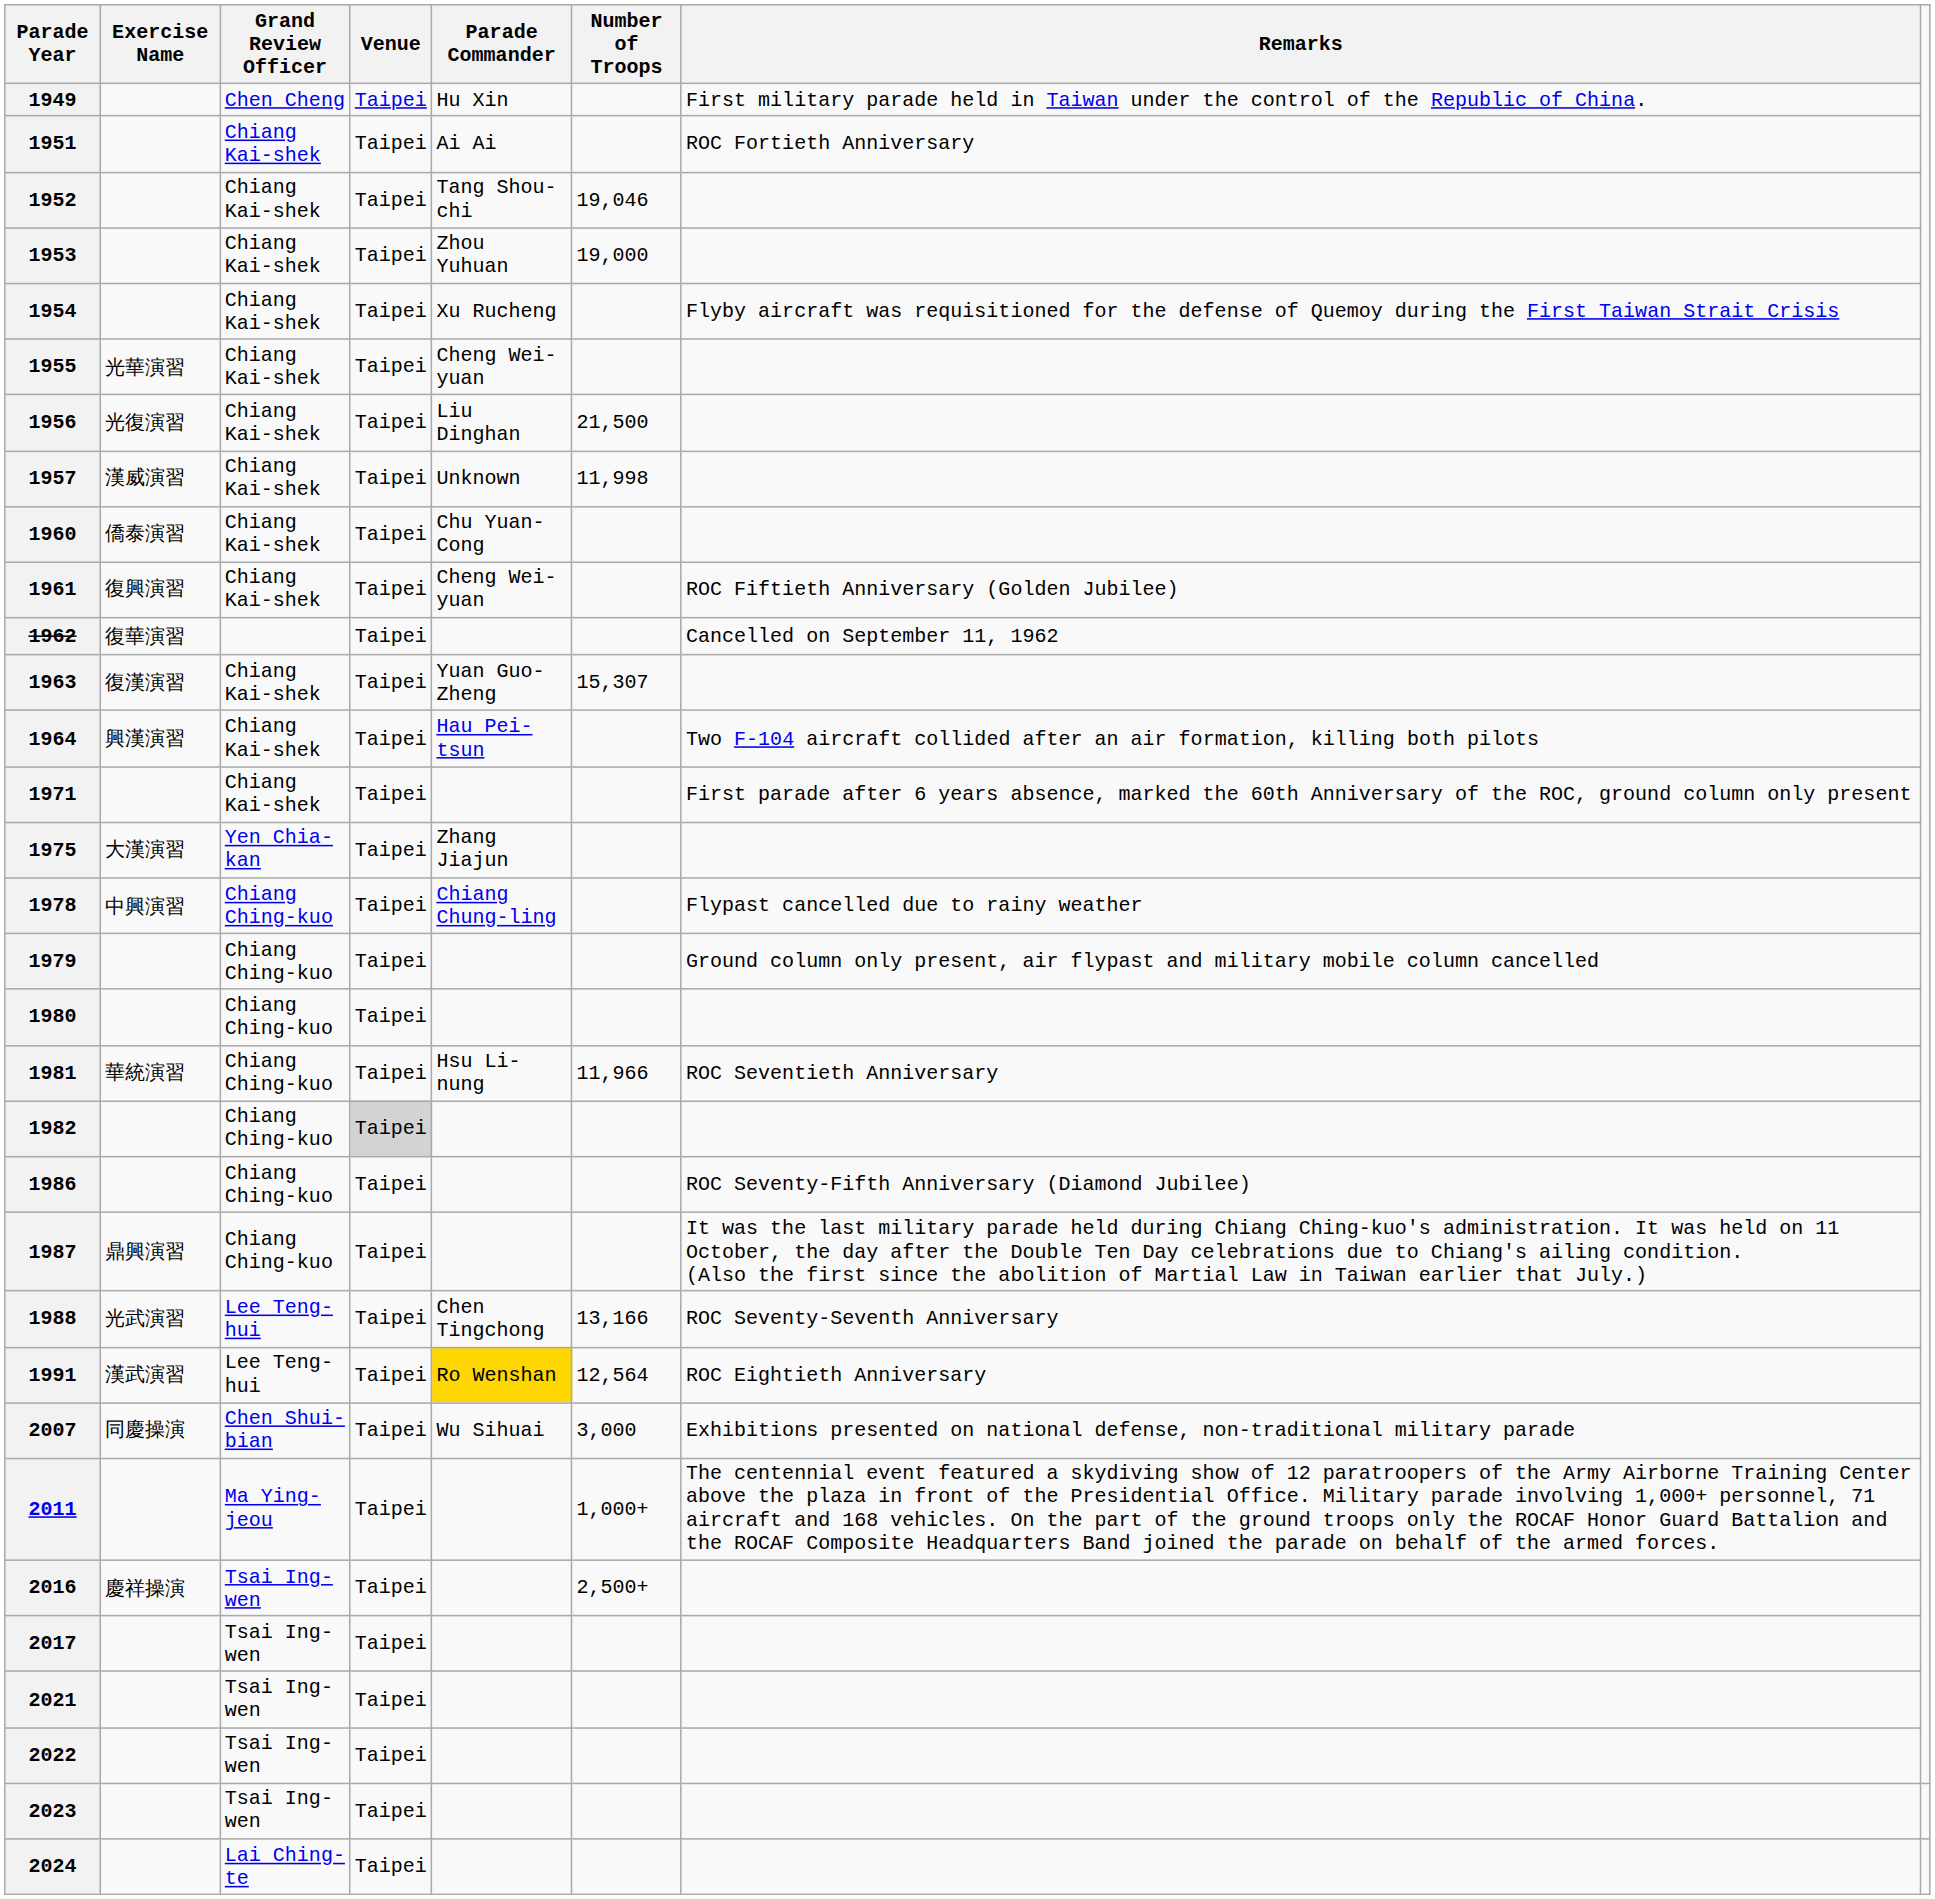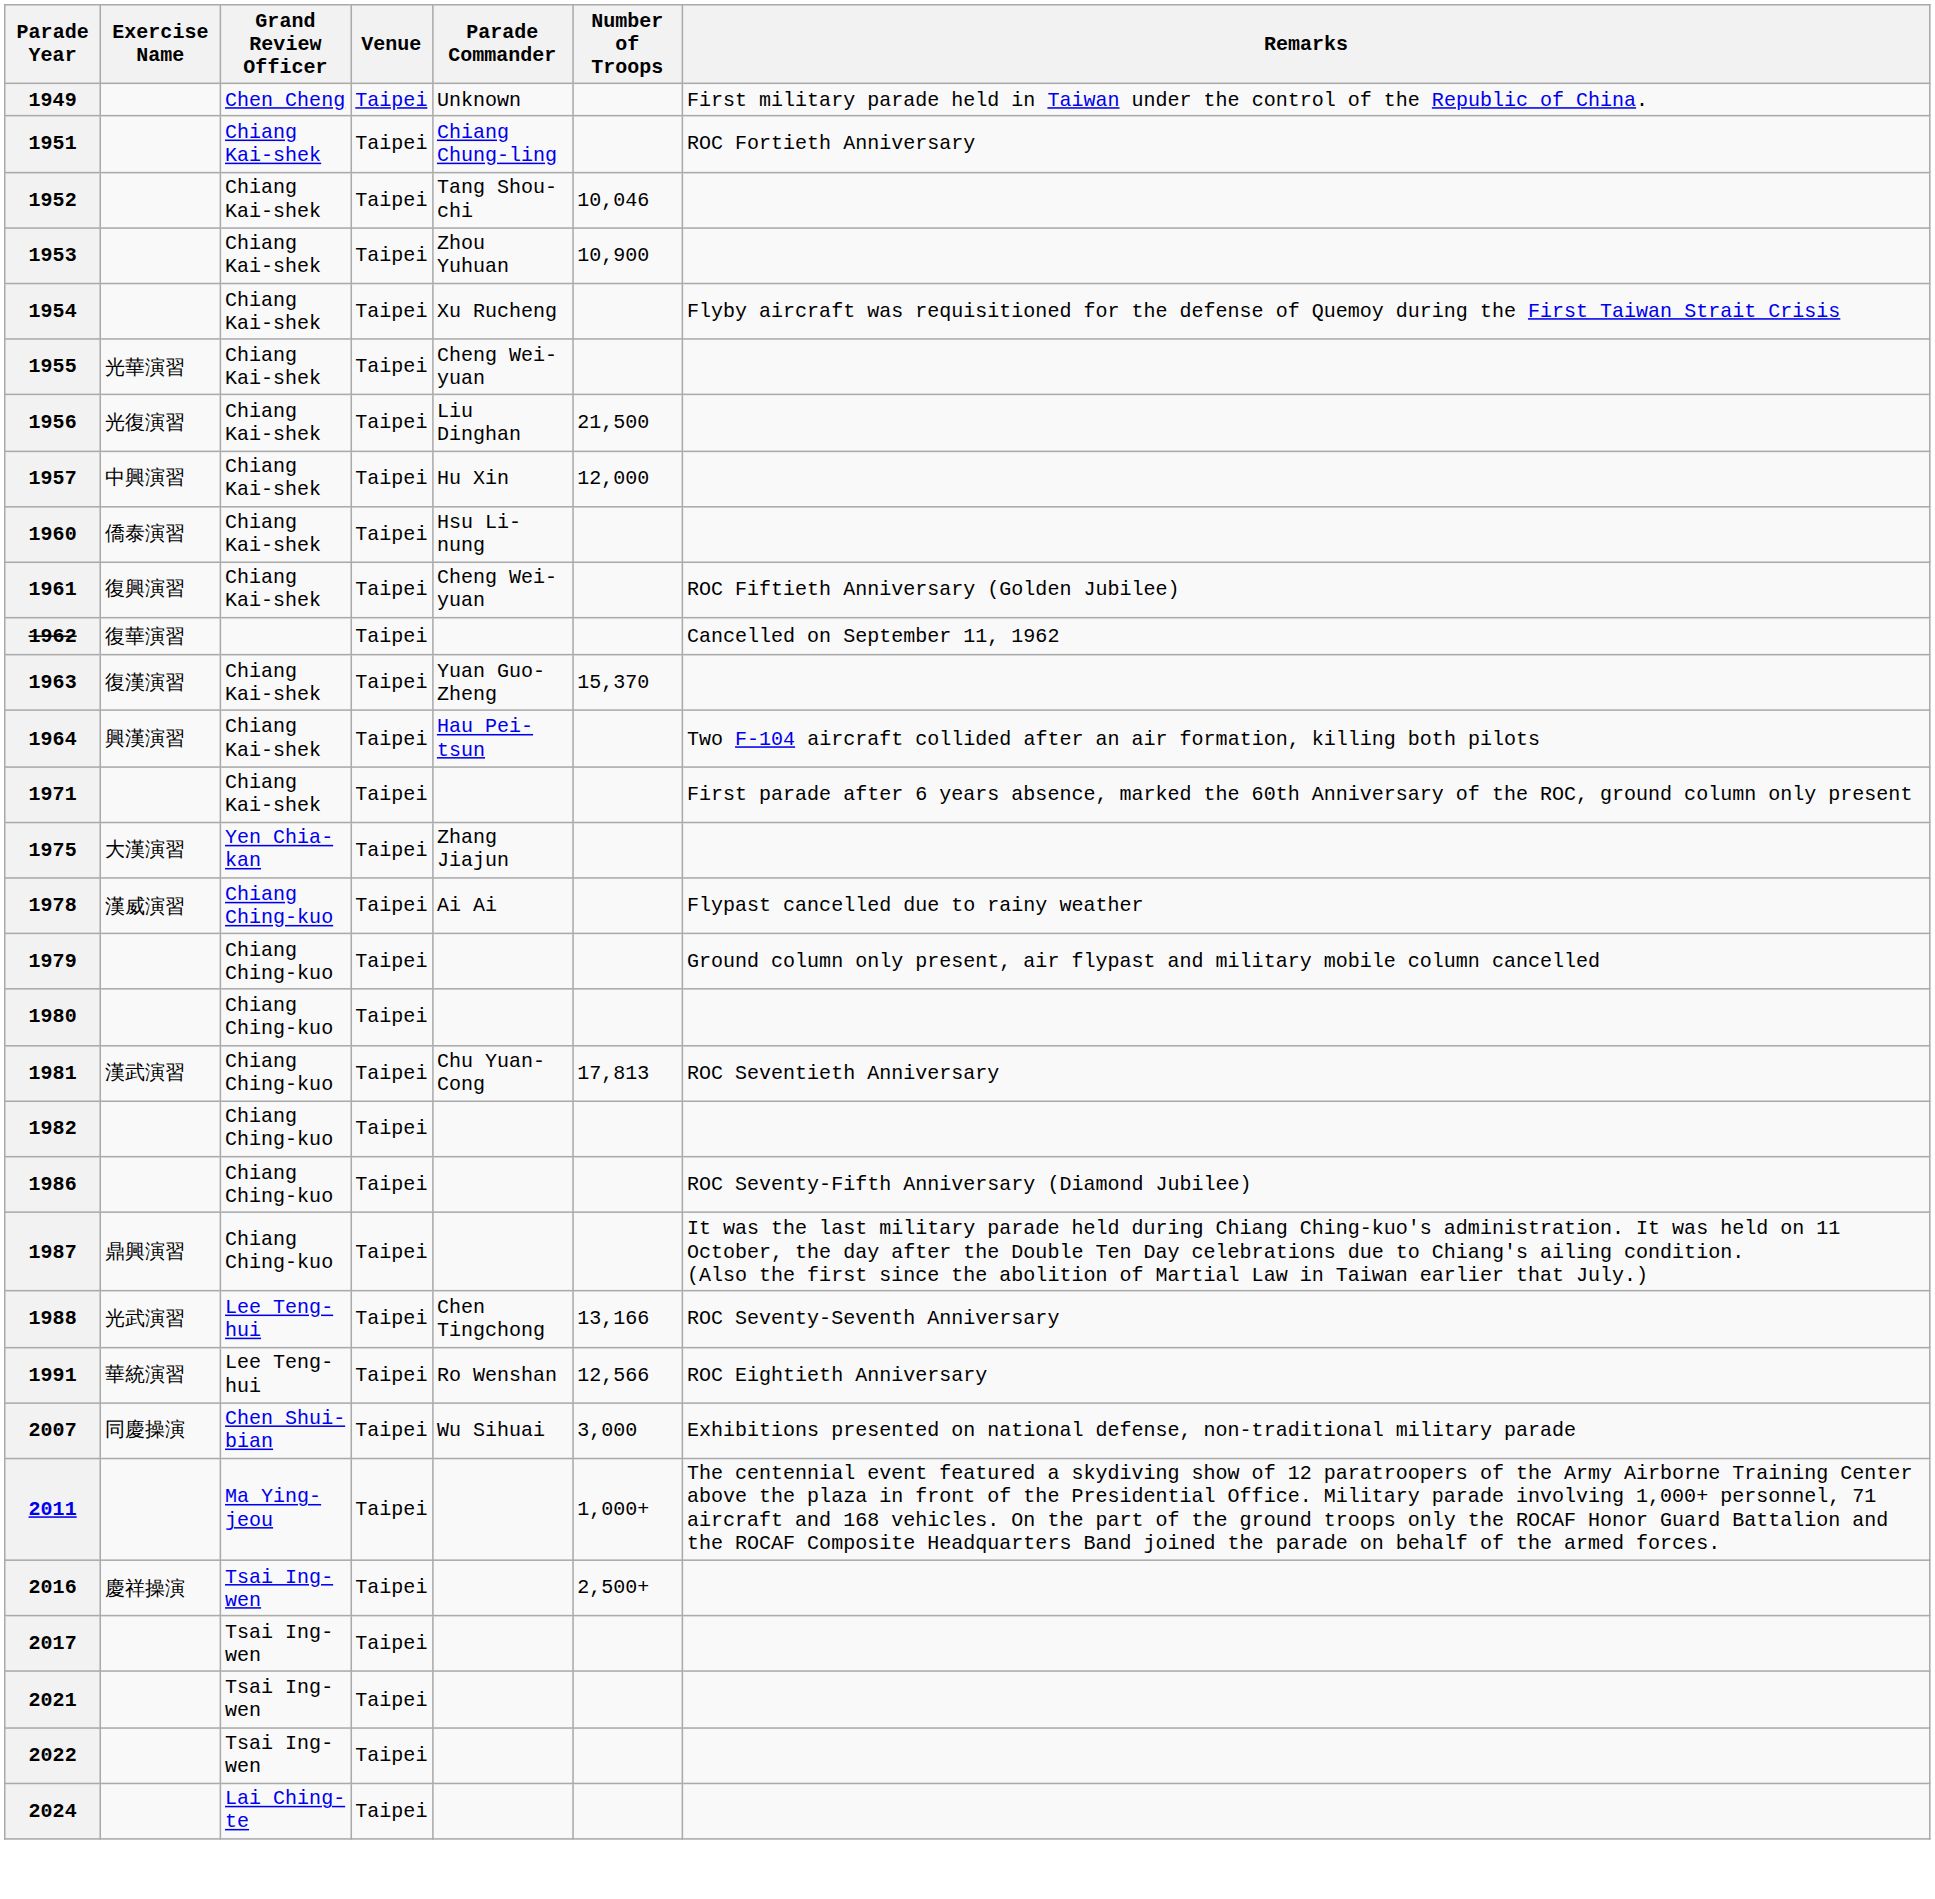(472, 100) Hu Xin -> (479, 100) Unknown
(466, 144) Ai Ai -> (497, 144) Chiang Chung-ling
(612, 200) 19,046 -> (613, 200) 10,046
(612, 256) 19,000 -> (613, 256) 10,900
(145, 479) 漢威演習 -> (145, 479) 中興演習
(478, 478) Unknown -> (473, 478) Hu Xin
(612, 478) 11,998 -> (613, 478) 12,000
(490, 534) Chu Yuan-Cong -> (479, 534) Hsu Li-nung
(612, 683) 15,307 -> (613, 683) 15,370
(145, 907) 中興演習 -> (145, 907) 漢威演習
(496, 906) Chiang Chung-ling -> (467, 906) Ai Ai
(145, 1074) 華統演習 -> (145, 1074) 漢武演習
(478, 1073) Hsu Li-nung -> (491, 1073) Chu Yuan-Cong
(612, 1073) 11,966 -> (613, 1073) 17,813
(391, 1129) lightgrey background -> (391, 1129) no background
(145, 1376) 漢武演習 -> (145, 1376) 華統演習
(496, 1375) gold background -> (497, 1375) no background
(612, 1375) 12,564 -> (613, 1375) 12,566
- row: (53, 1811)
